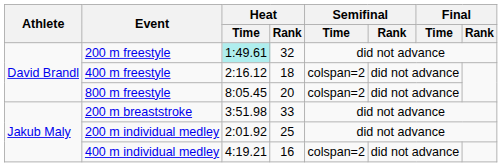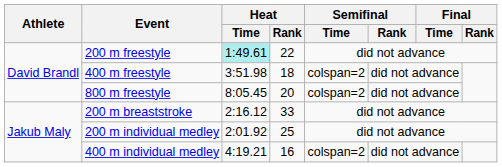(287, 53) 32 -> (287, 53) 22
(246, 73) 2:16.12 -> (246, 73) 3:51.98
(246, 113) 3:51.98 -> (246, 113) 2:16.12
